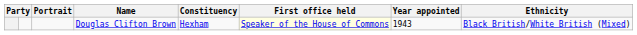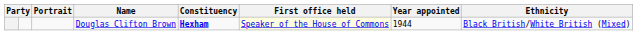(194, 24) normal -> (194, 24) bold
(402, 24) 1943 -> (402, 24) 1944
